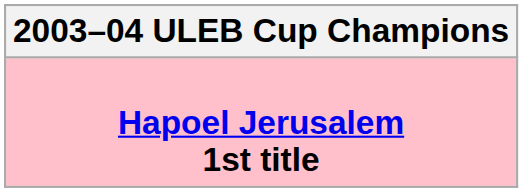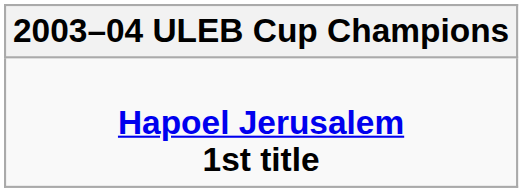(261, 140) pink background -> (261, 140) no background
